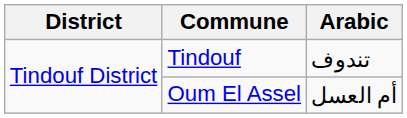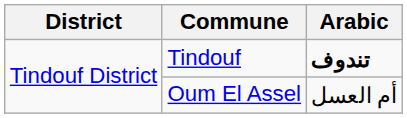(340, 58) normal -> (340, 58) bold
